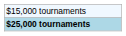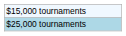(48, 24) bold -> (46, 24) normal
